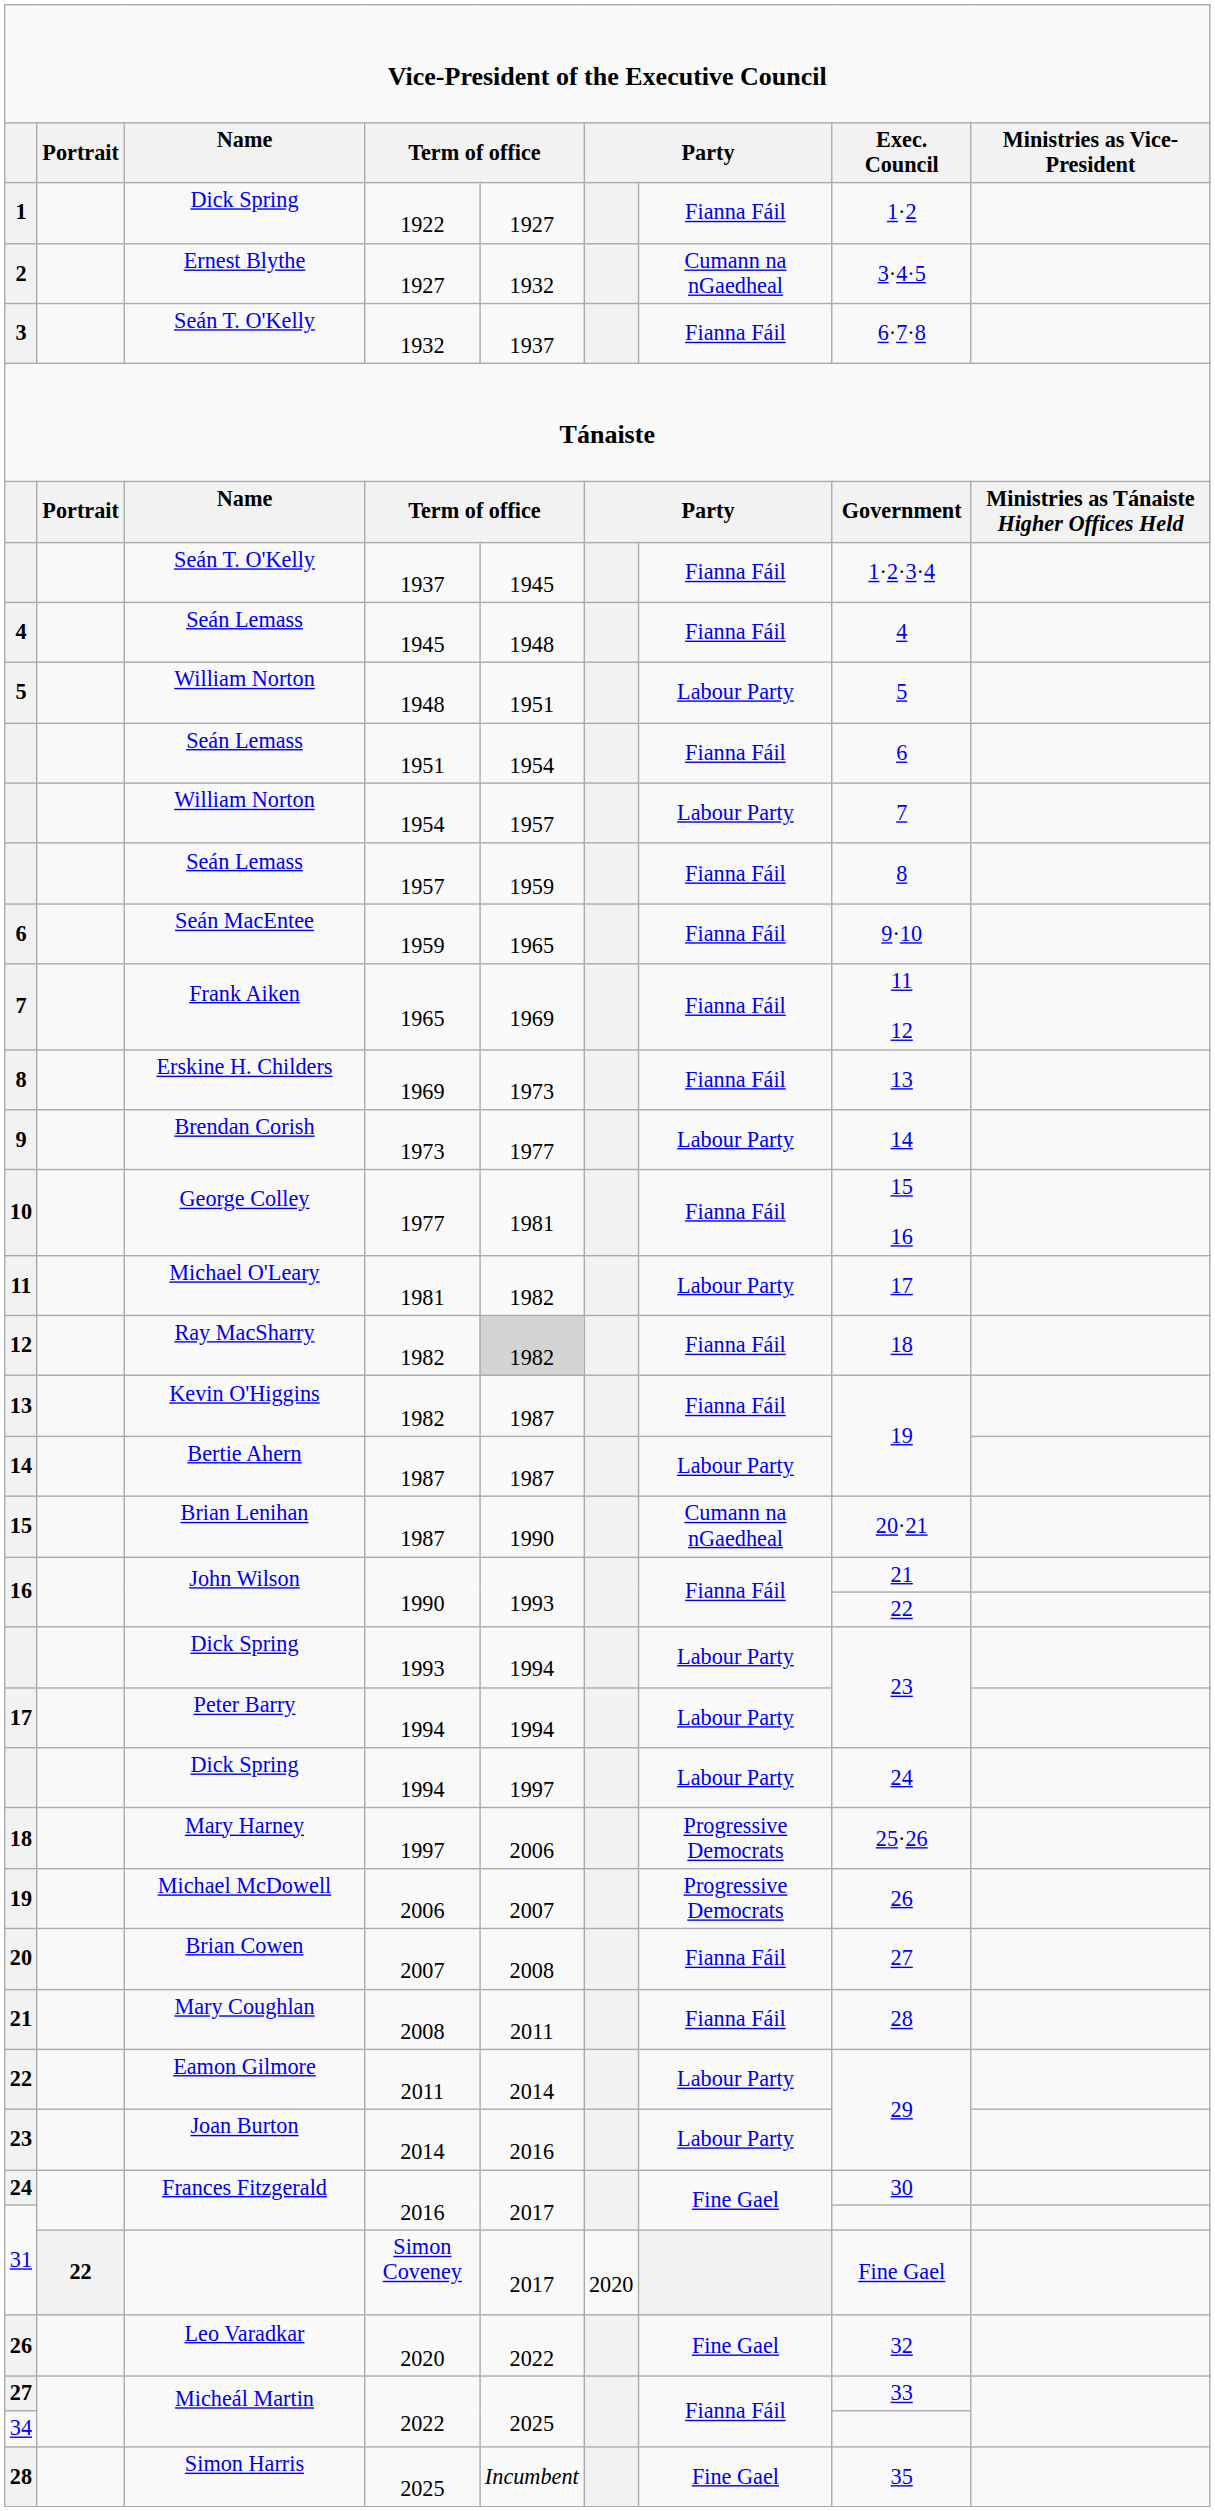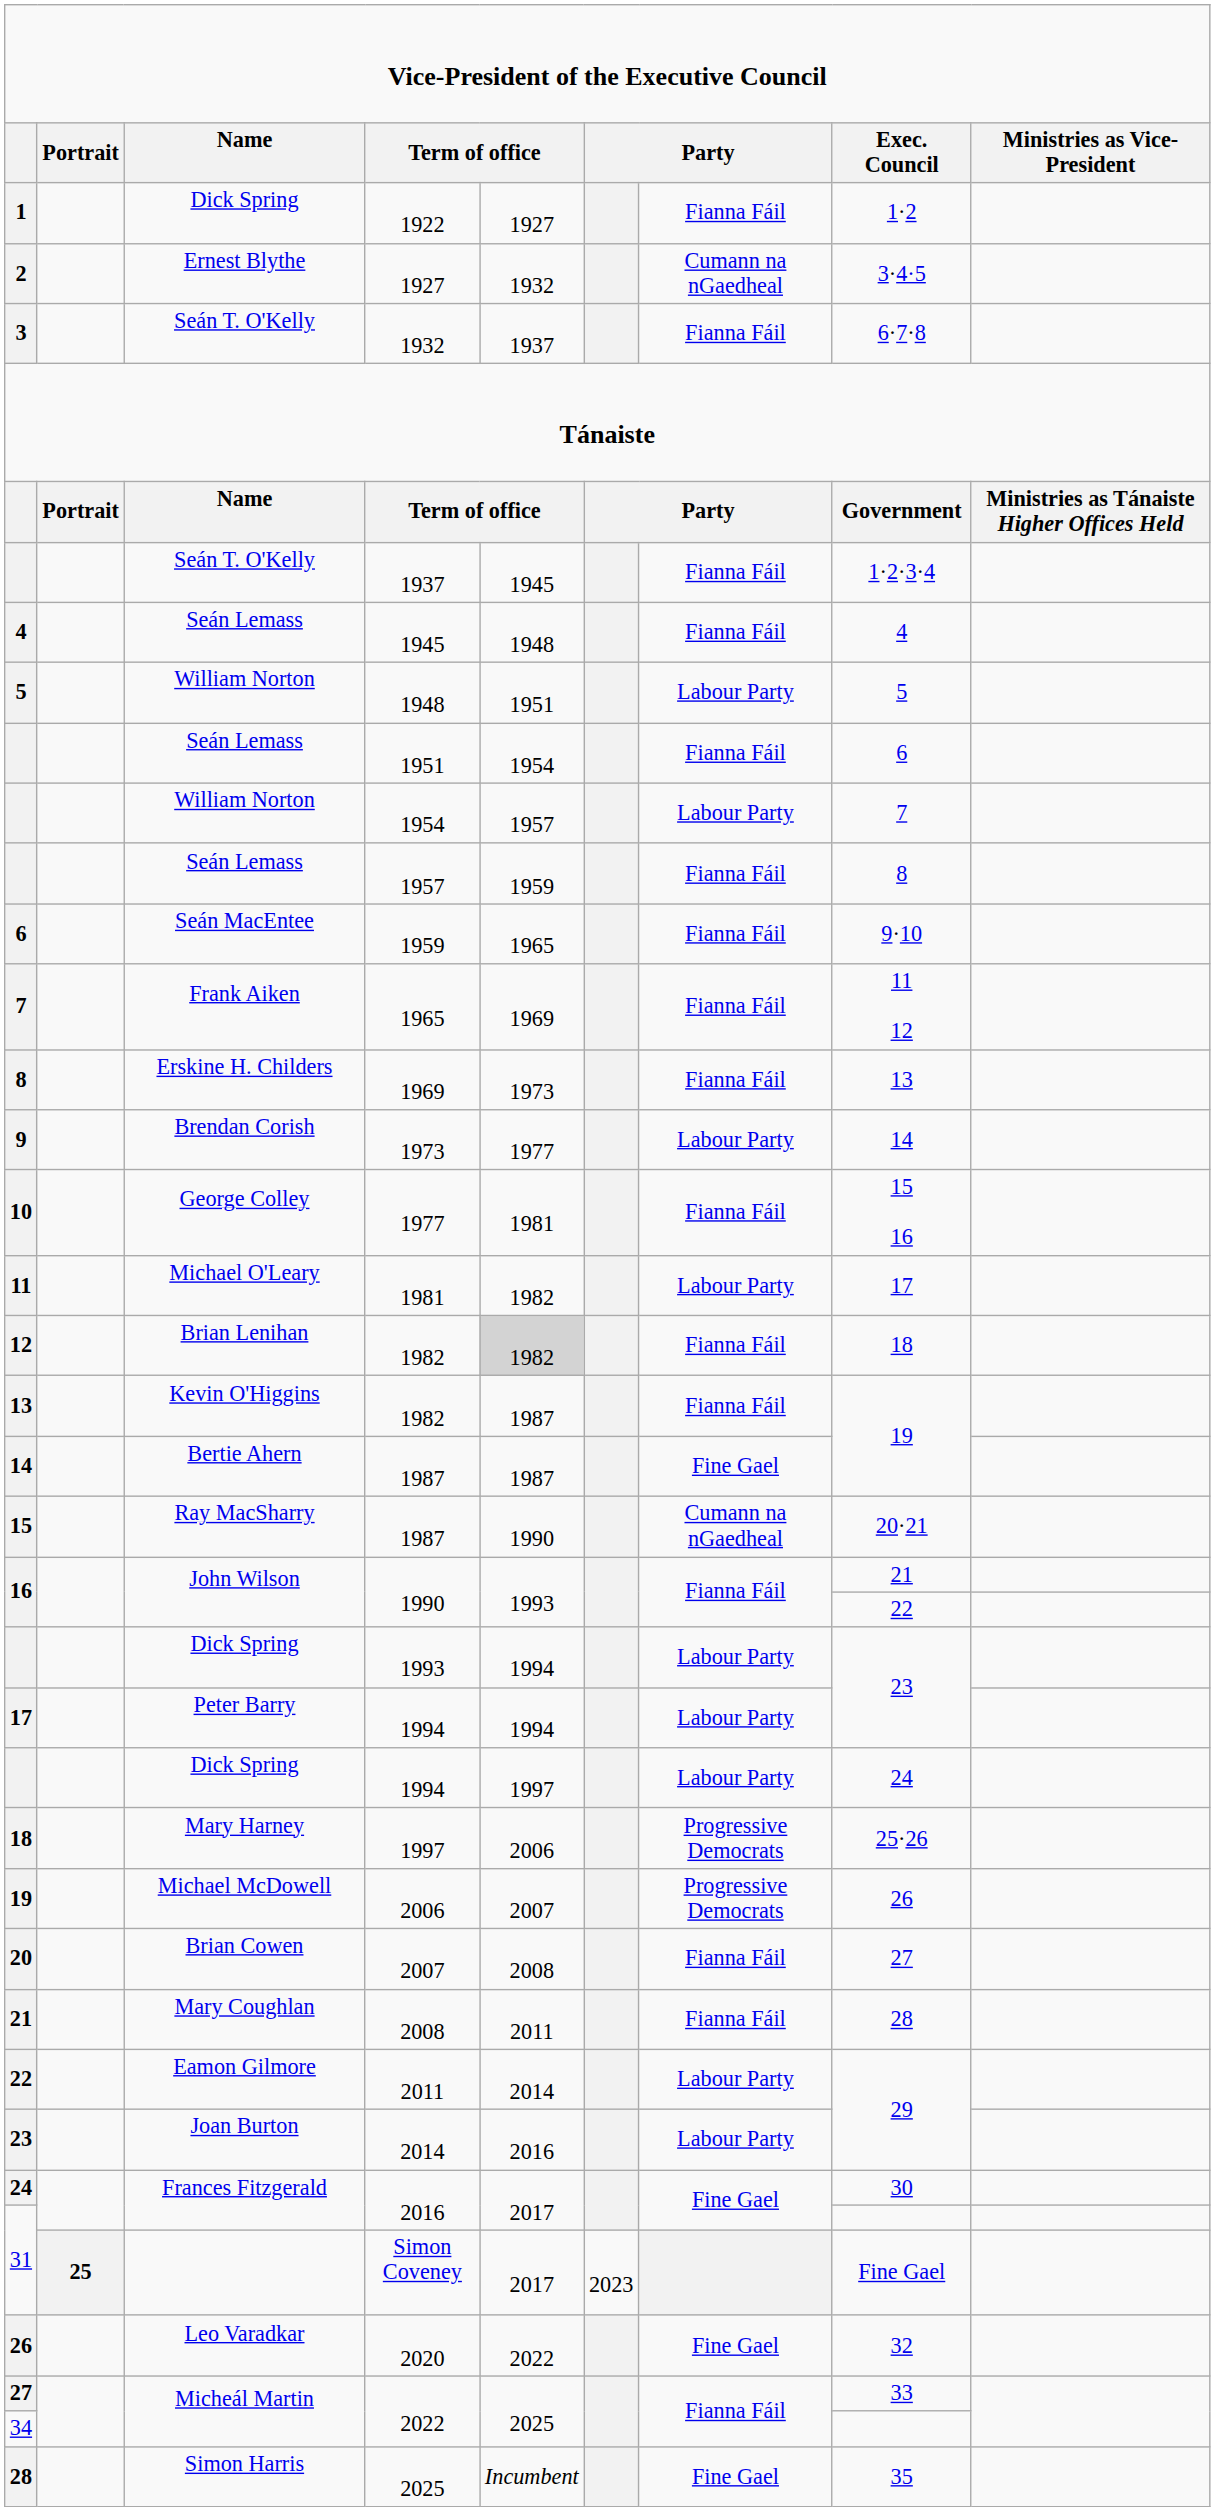(245, 1332) Ray MacSharry -> (244, 1332) Brian Lenihan
(735, 1465) Labour Party -> (735, 1465) Fine Gael
(244, 1513) Brian Lenihan -> (245, 1513) Ray MacSharry
(81, 2272) 22 -> (81, 2272) 25
(611, 2285) 2020 -> (611, 2285) 2023
